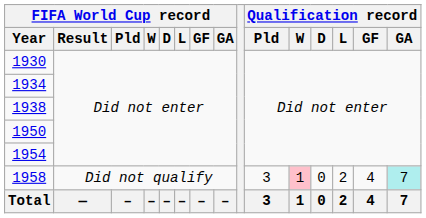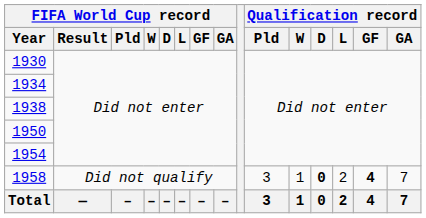(300, 178) pink background -> (300, 178) no background
(322, 178) normal -> (322, 178) bold
(370, 178) normal -> (370, 178) bold
(404, 178) paleturquoise background -> (404, 178) no background
